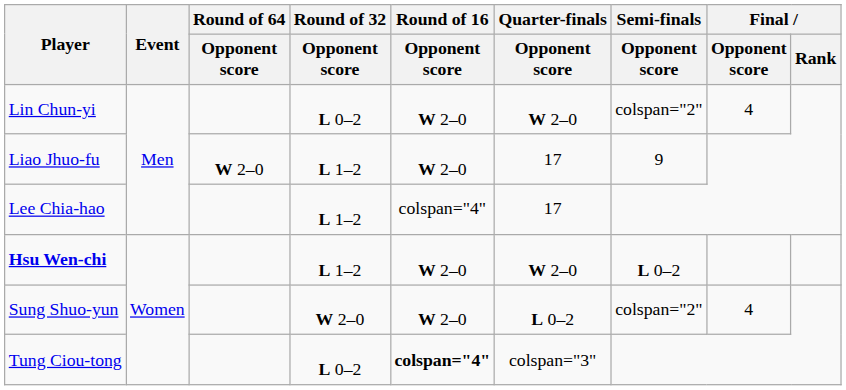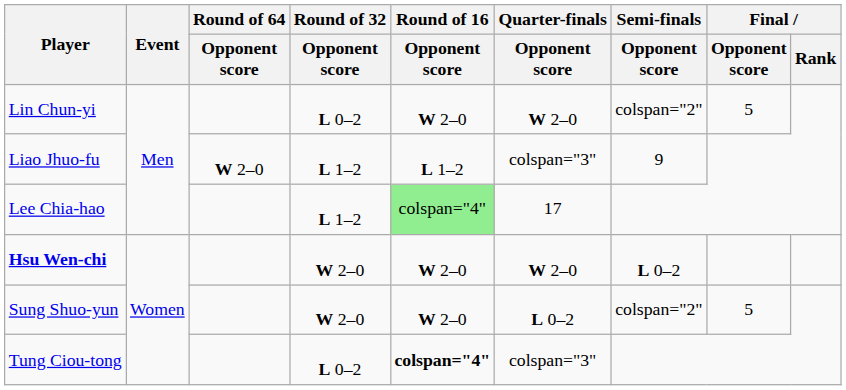(749, 109) 4 -> (749, 109) 5
(442, 169) W 2–0 -> (442, 169) L 1–2
(553, 159) 17 -> (553, 159) colspan="3"
(442, 209) no background -> (442, 209) lightgreen background
(340, 270) L 1–2 -> (340, 270) W 2–0
(749, 309) 4 -> (749, 309) 5
